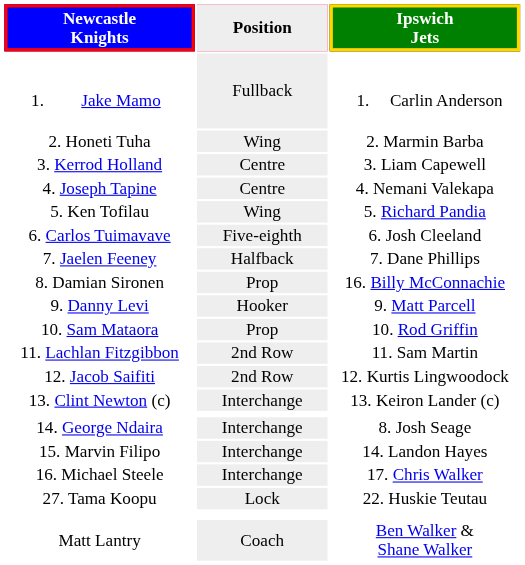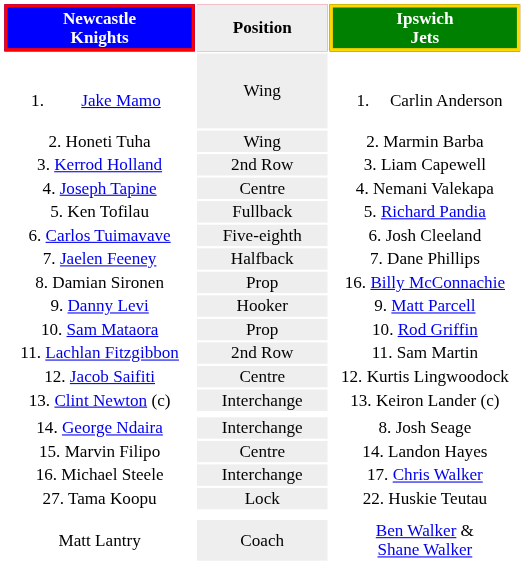(262, 90) Fullback -> (262, 90) Wing
(262, 164) Centre -> (262, 164) 2nd Row
(262, 211) Wing -> (262, 211) Fullback
(262, 376) 2nd Row -> (262, 376) Centre
(262, 451) Interchange -> (262, 451) Centre
